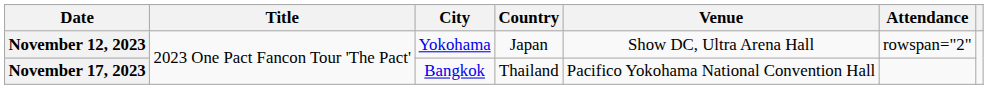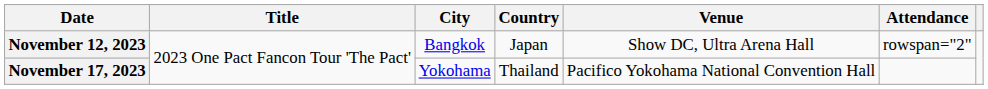(455, 44) Yokohama -> (455, 44) Bangkok
(455, 71) Bangkok -> (455, 71) Yokohama
